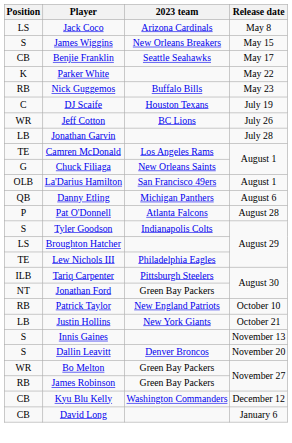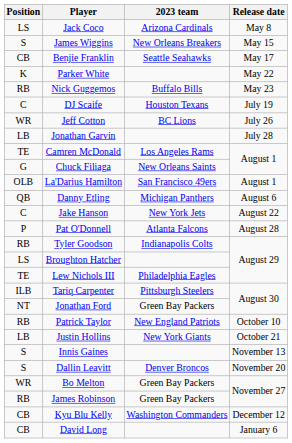+ row: (83, 213)
(23, 228) S -> (23, 244) RB
